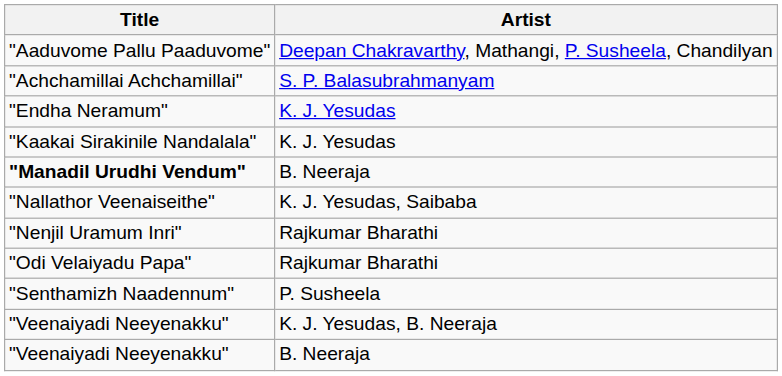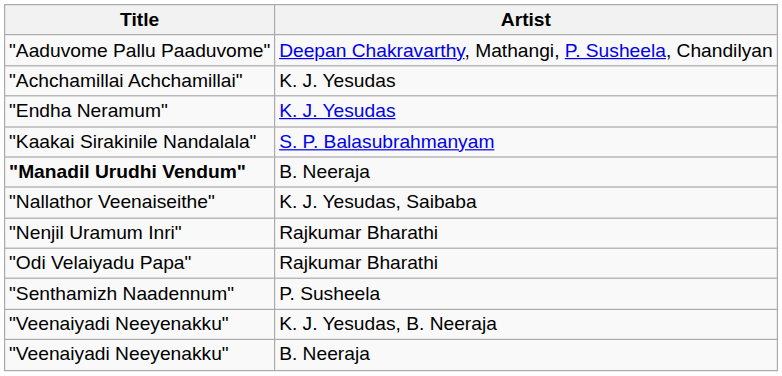(387, 80) S. P. Balasubrahmanyam -> (337, 80) K. J. Yesudas
(337, 141) K. J. Yesudas -> (387, 141) S. P. Balasubrahmanyam
